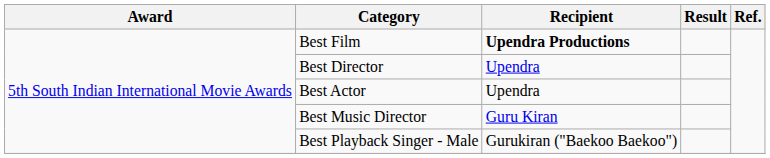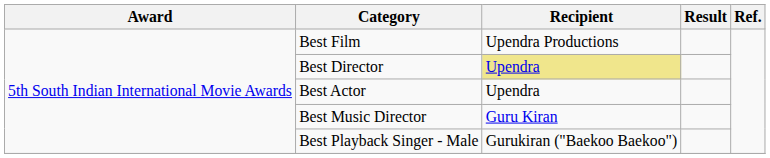(558, 41) bold -> (552, 41) normal
(513, 66) no background -> (513, 66) khaki background
